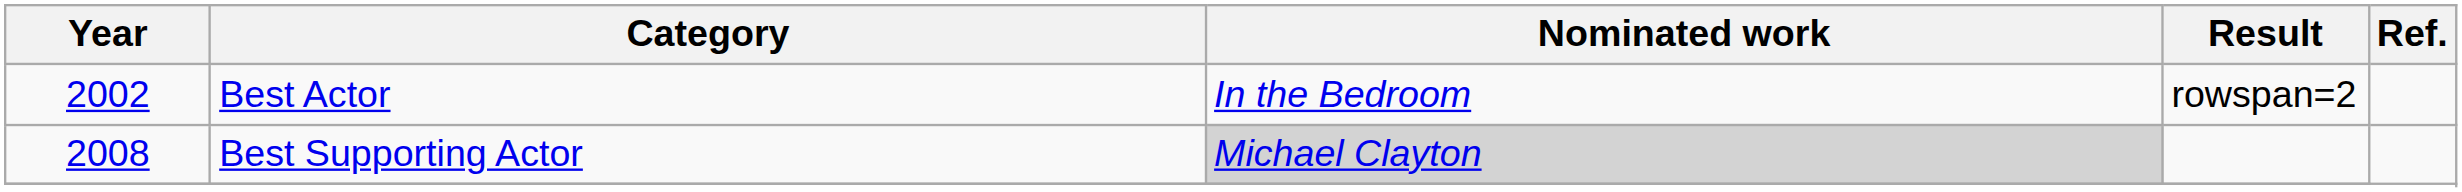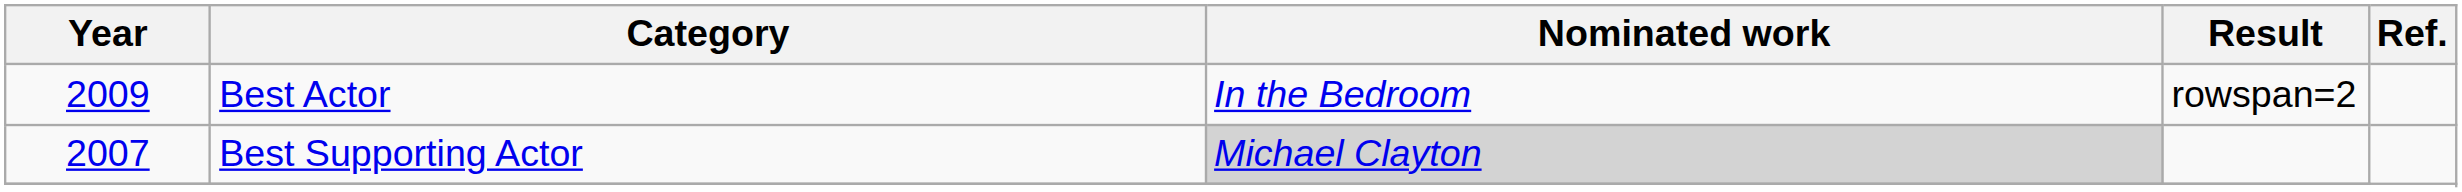(108, 93) 2002 -> (108, 93) 2009
(108, 153) 2008 -> (108, 153) 2007
